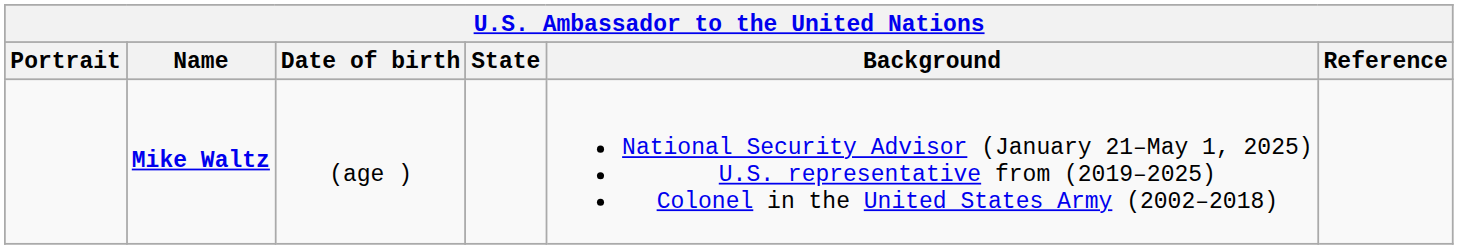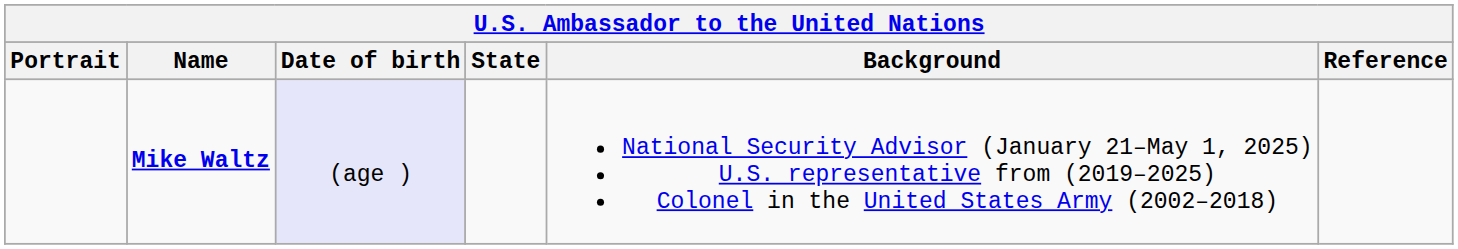(371, 175) no background -> (371, 175) lavender background
